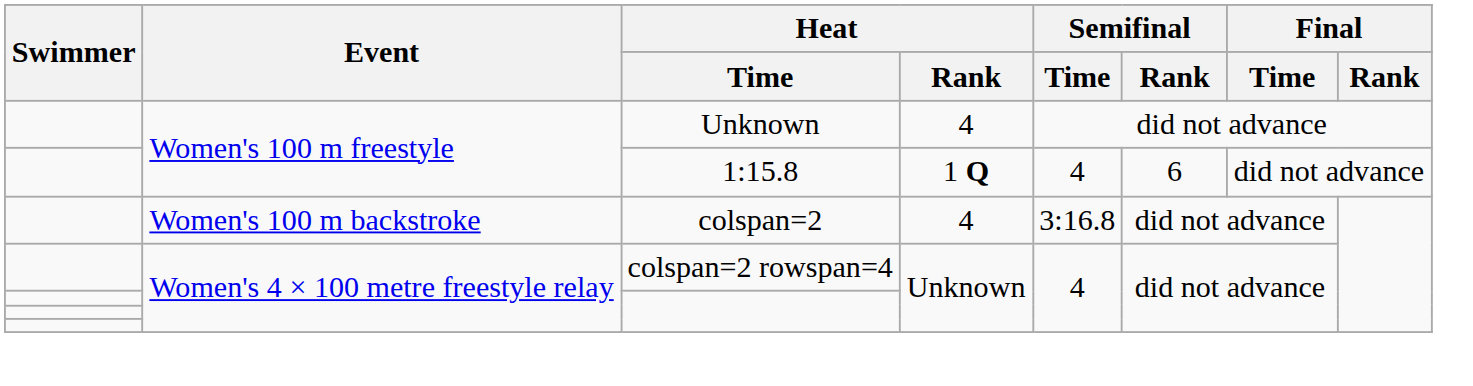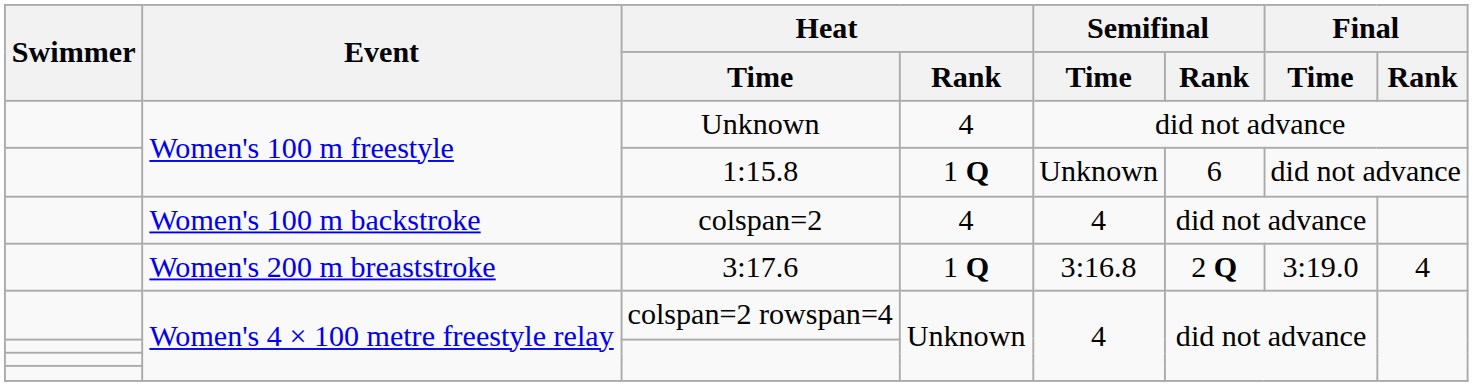(1077, 171) 4 -> (1099, 171) Unknown
(1077, 219) 3:16.8 -> (1099, 219) 4
+ row: (323, 266)
